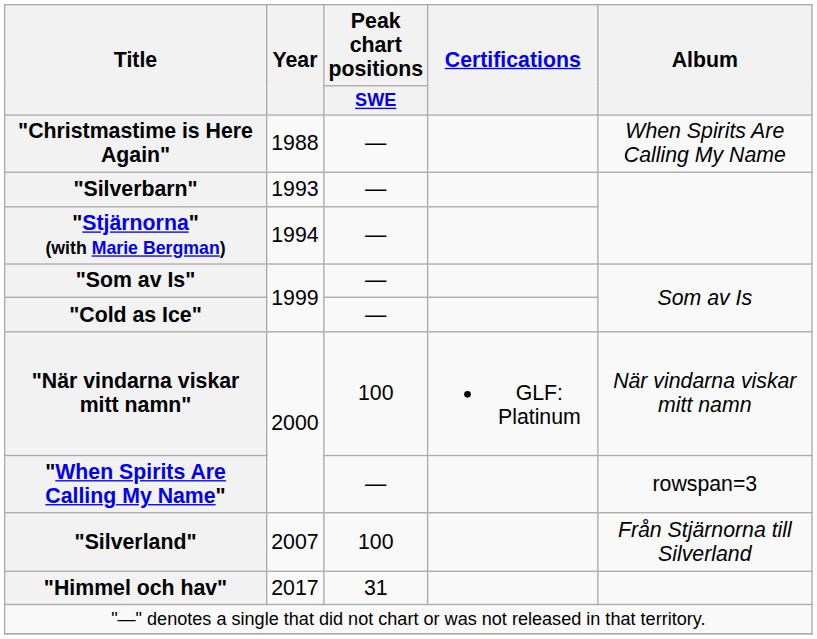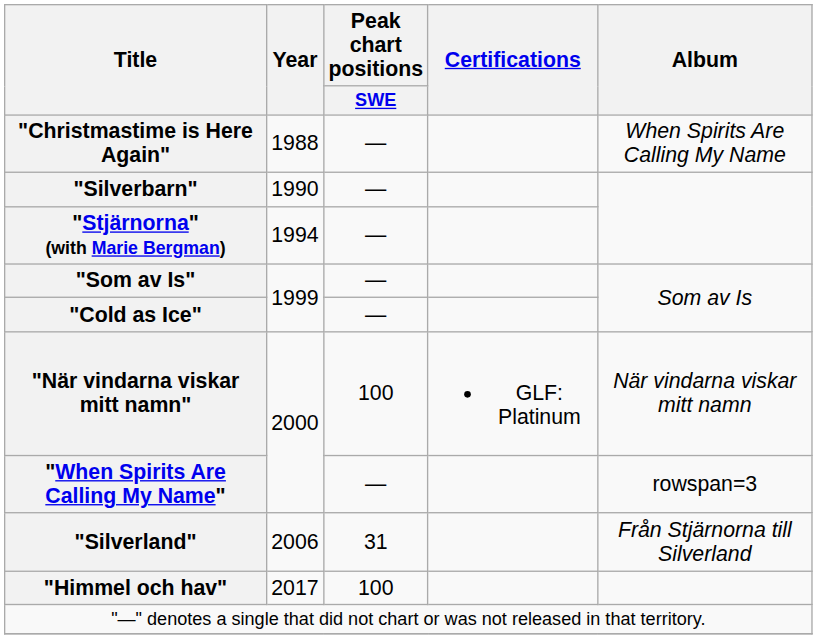(295, 189) 1993 -> (295, 189) 1990
(295, 541) 2007 -> (295, 541) 2006
(376, 541) 100 -> (376, 541) 31
(376, 587) 31 -> (376, 587) 100
